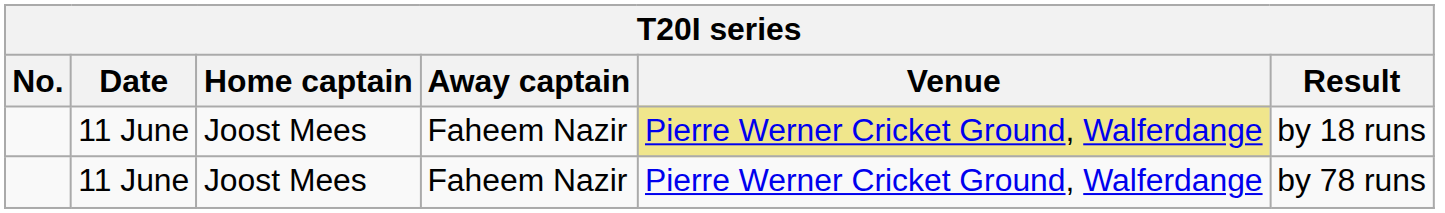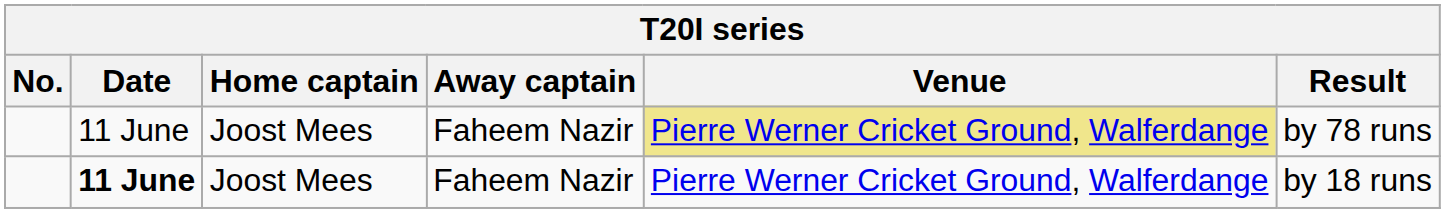(1352, 130) by 18 runs -> (1357, 130) by 78 runs
(134, 181) normal -> (137, 181) bold
(1352, 181) by 78 runs -> (1357, 181) by 18 runs
